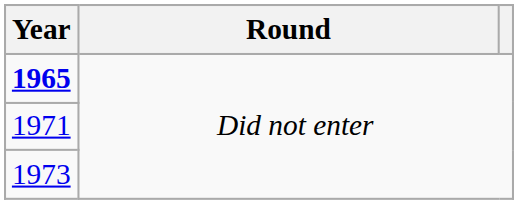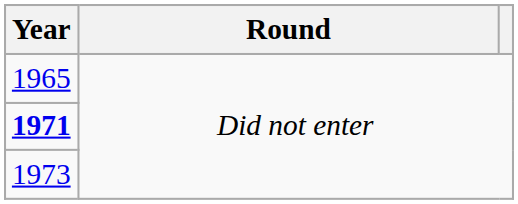(41, 77) bold -> (41, 77) normal
(41, 126) normal -> (41, 126) bold
